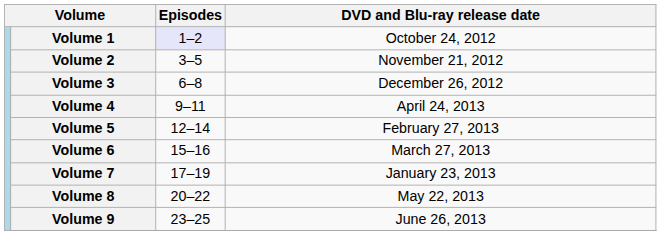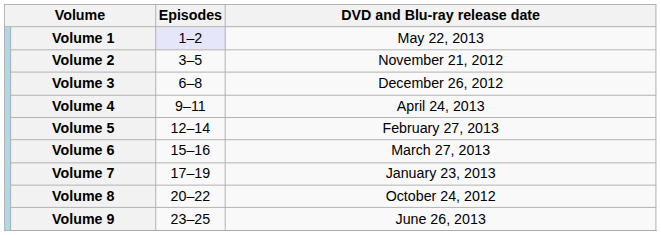(441, 38) October 24, 2012 -> (441, 38) May 22, 2013
(441, 196) May 22, 2013 -> (441, 196) October 24, 2012
